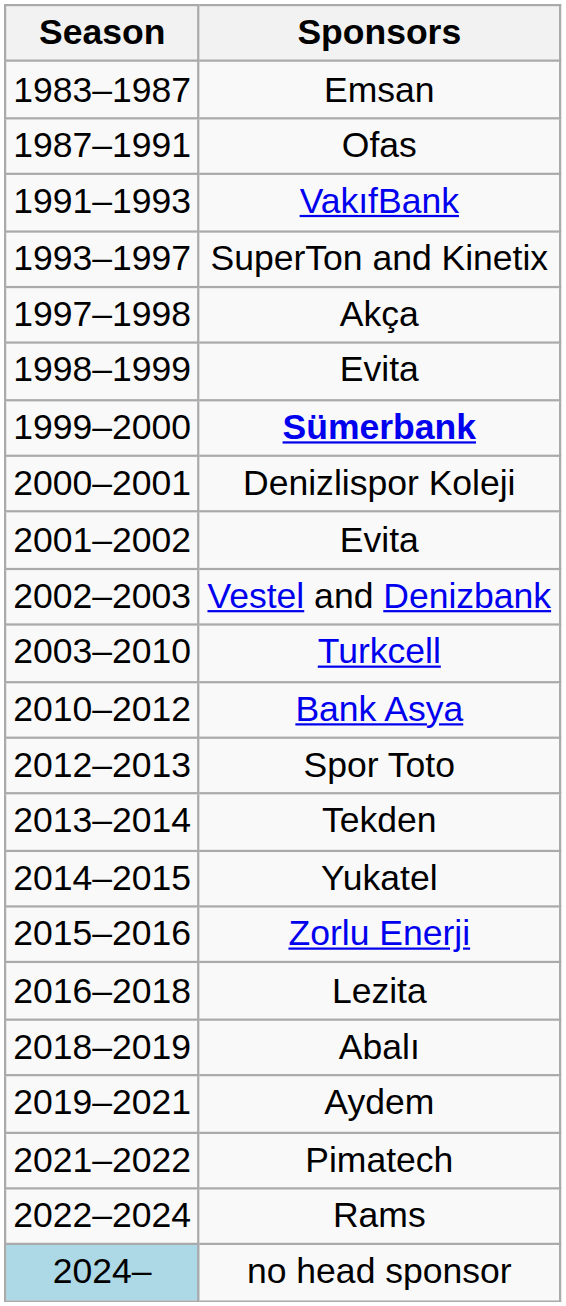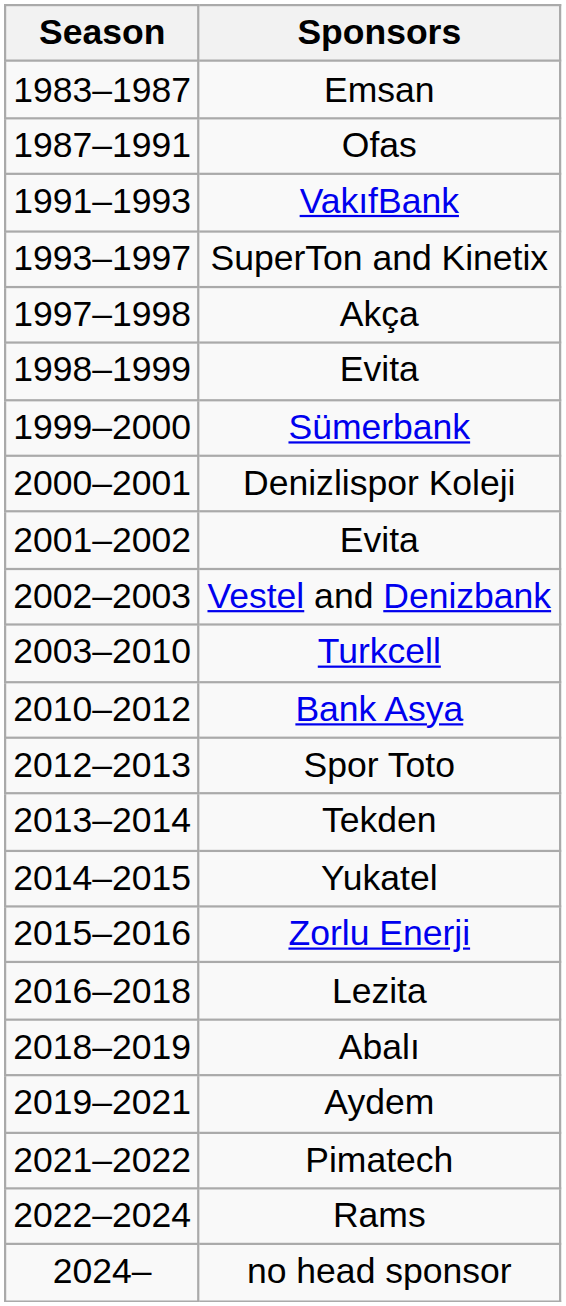(379, 426) bold -> (379, 426) normal
(102, 1271) lightblue background -> (102, 1271) no background
